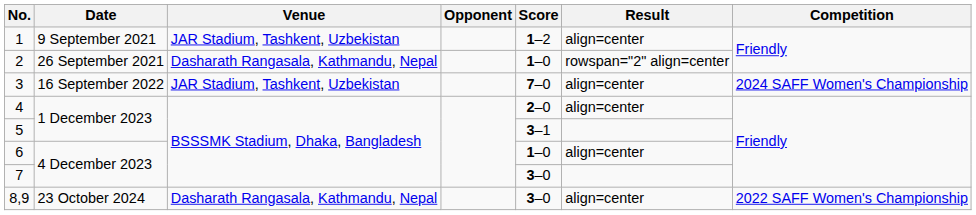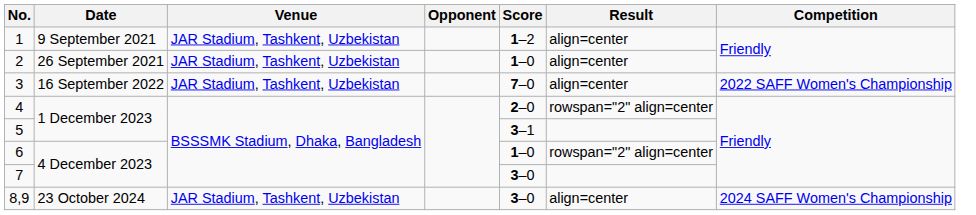(304, 61) Dasharath Rangasala, Kathmandu, Nepal -> (285, 61) JAR Stadium, Tashkent, Uzbekistan
(647, 61) rowspan="2" align=center -> (589, 61) align=center
(852, 84) 2024 SAFF Women's Championship -> (836, 84) 2022 SAFF Women's Championship
(605, 107) align=center -> (631, 107) rowspan="2" align=center
(605, 152) align=center -> (631, 152) rowspan="2" align=center
(304, 198) Dasharath Rangasala, Kathmandu, Nepal -> (285, 198) JAR Stadium, Tashkent, Uzbekistan
(852, 198) 2022 SAFF Women's Championship -> (836, 198) 2024 SAFF Women's Championship
